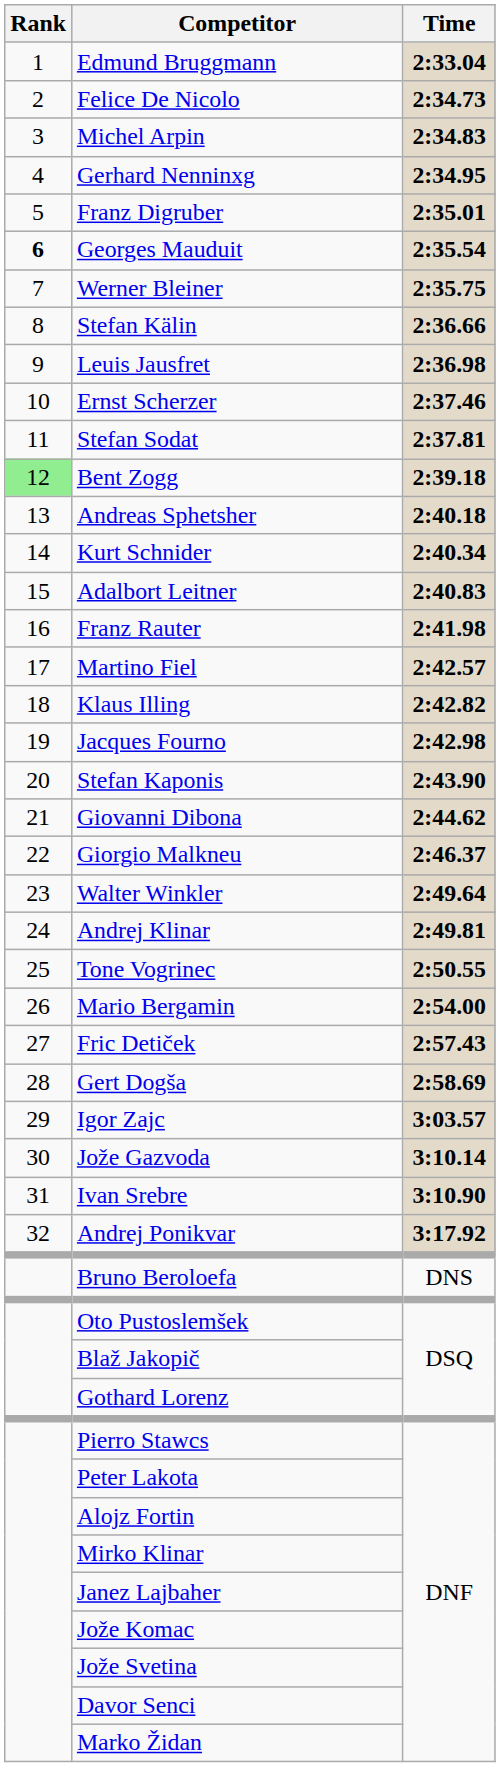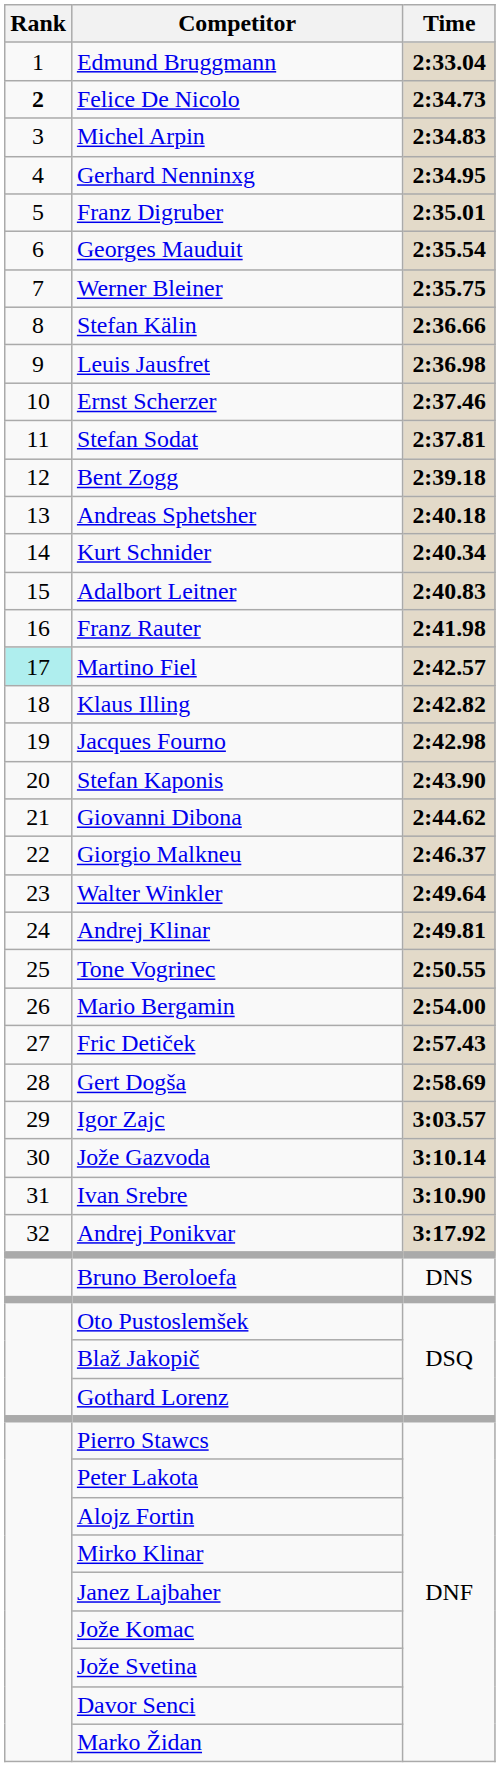(38, 99) normal -> (38, 99) bold
(38, 250) bold -> (38, 250) normal
(38, 477) lightgreen background -> (38, 477) no background
(38, 666) no background -> (38, 666) paleturquoise background
